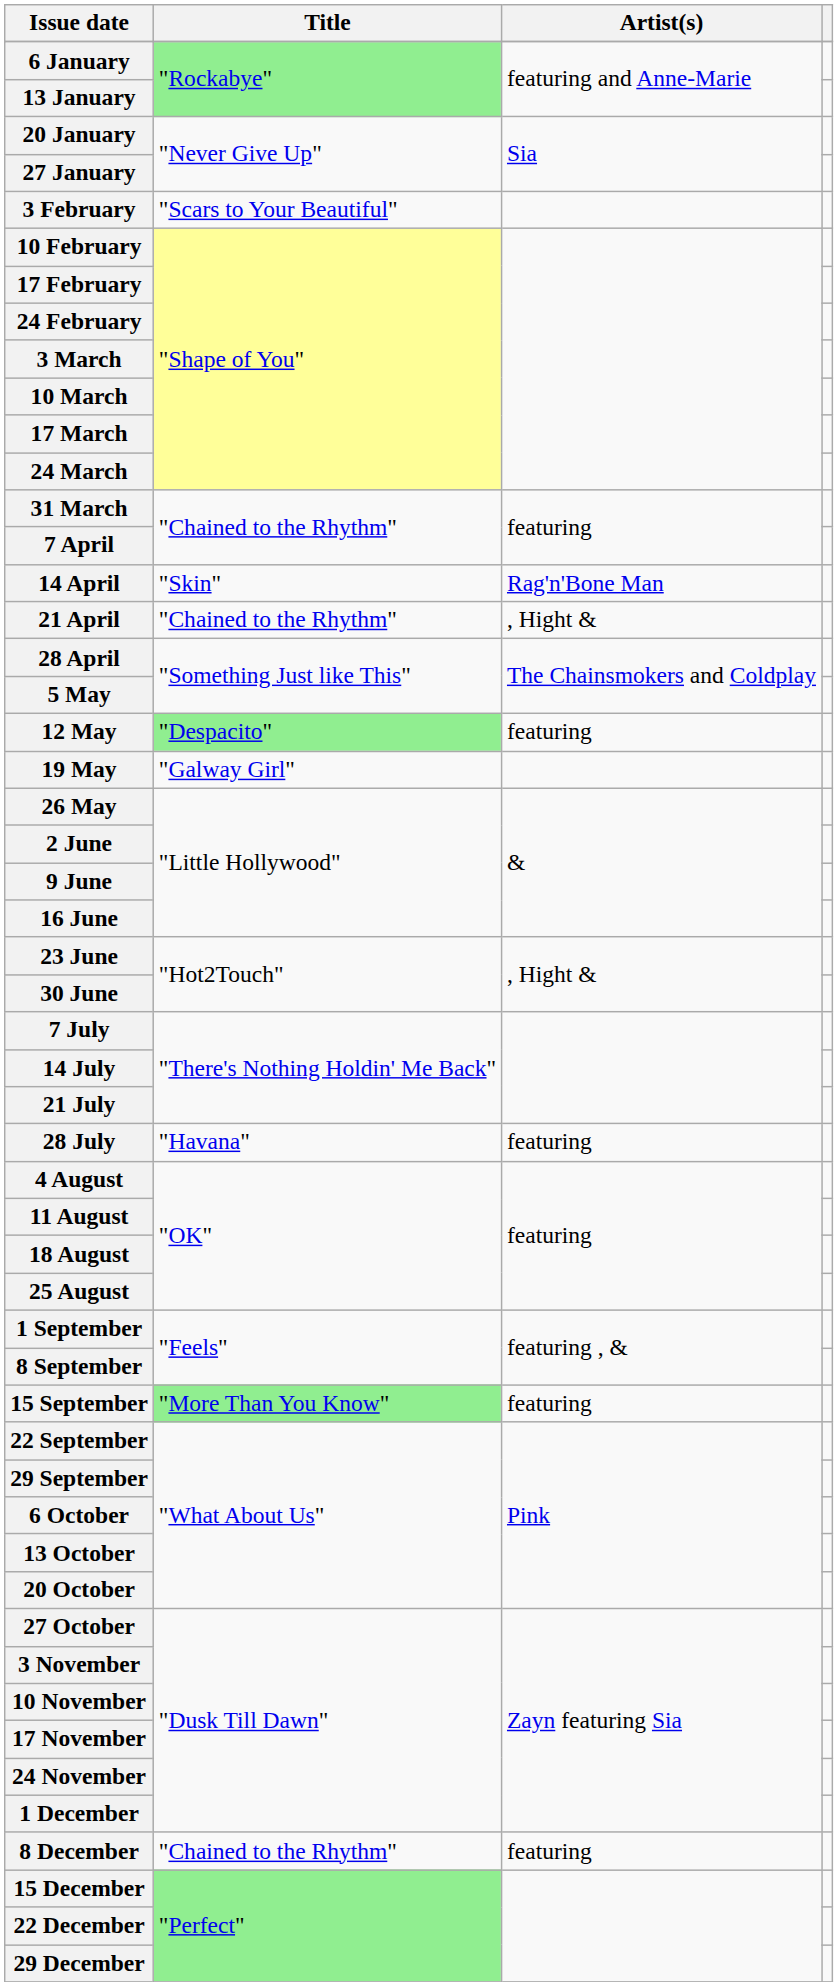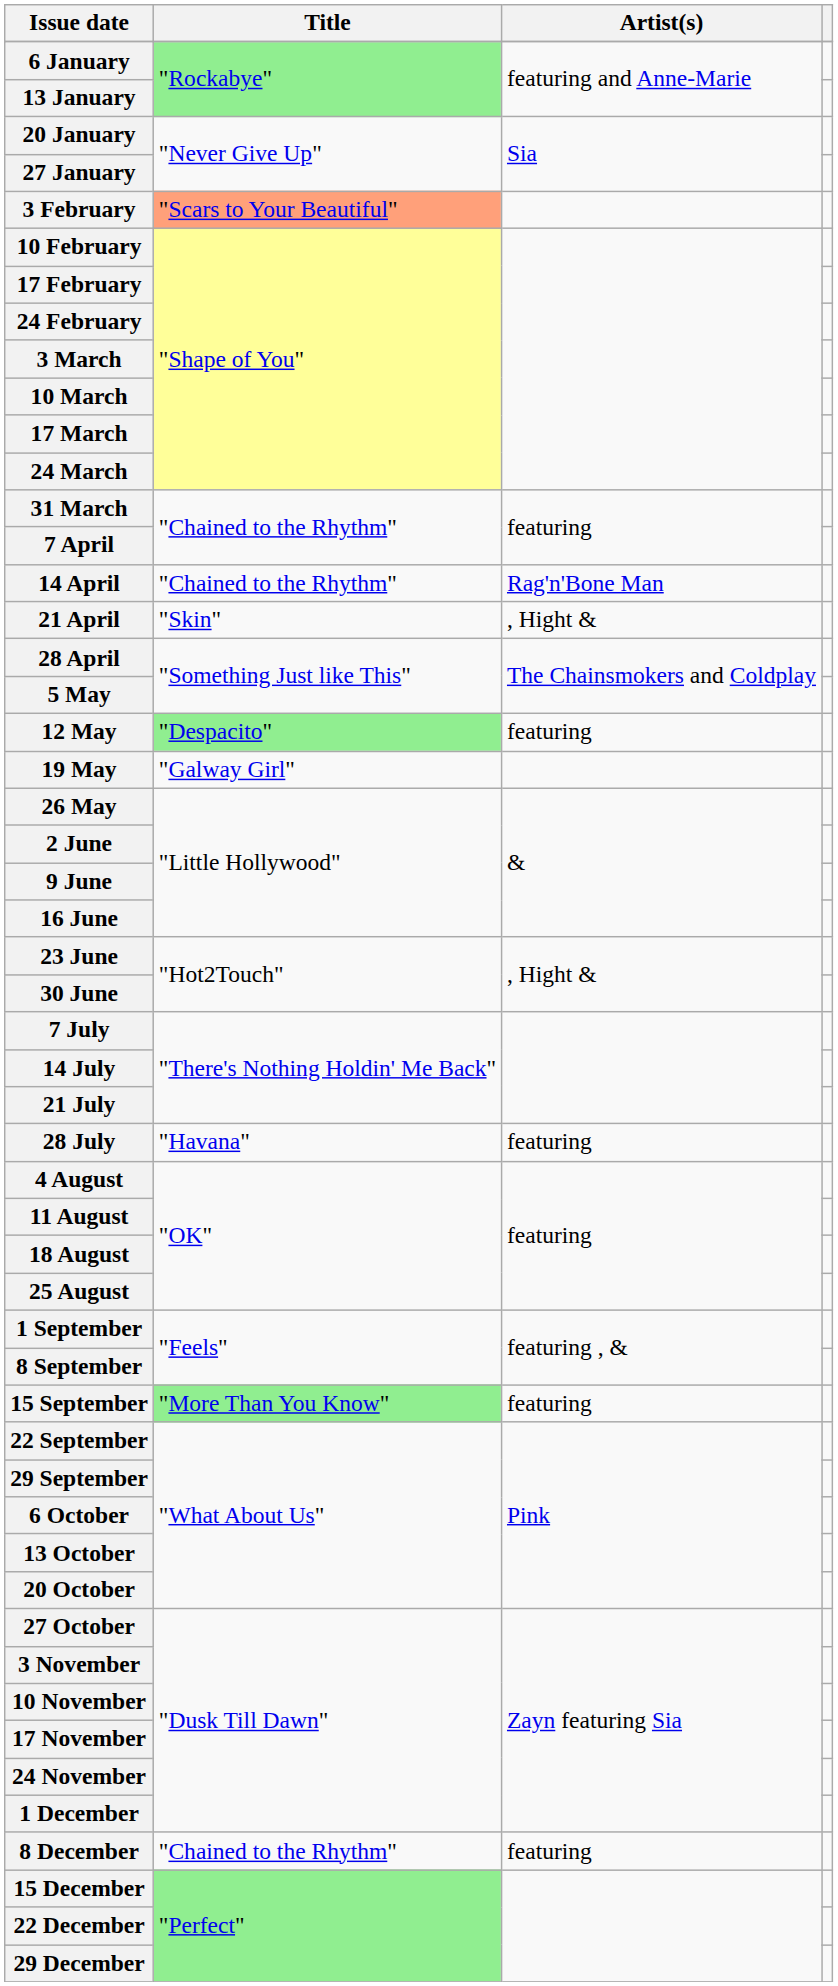(278, 209) no background -> (278, 209) lightsalmon background
(190, 582) "Skin" -> (278, 582) "Chained to the Rhythm"
(278, 619) "Chained to the Rhythm" -> (190, 619) "Skin"
